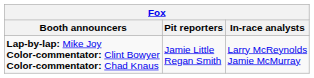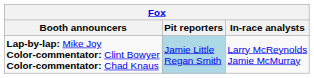(193, 55) no background -> (193, 55) lightblue background
